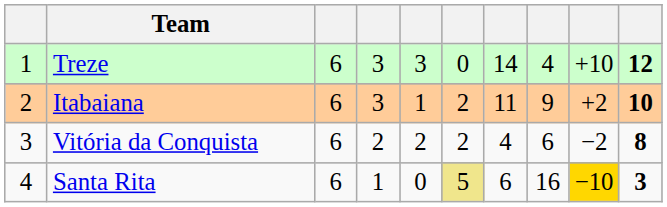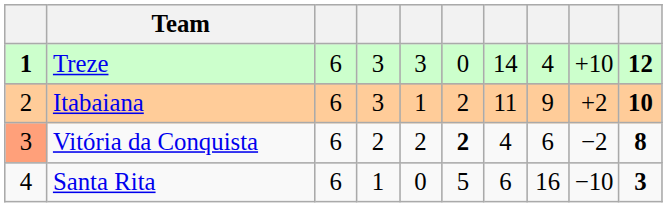(26, 63) normal -> (26, 63) bold
(26, 142) no background -> (26, 142) lightsalmon background
(463, 142) normal -> (463, 142) bold
(463, 181) khaki background -> (463, 181) no background
(594, 181) gold background -> (594, 181) no background
